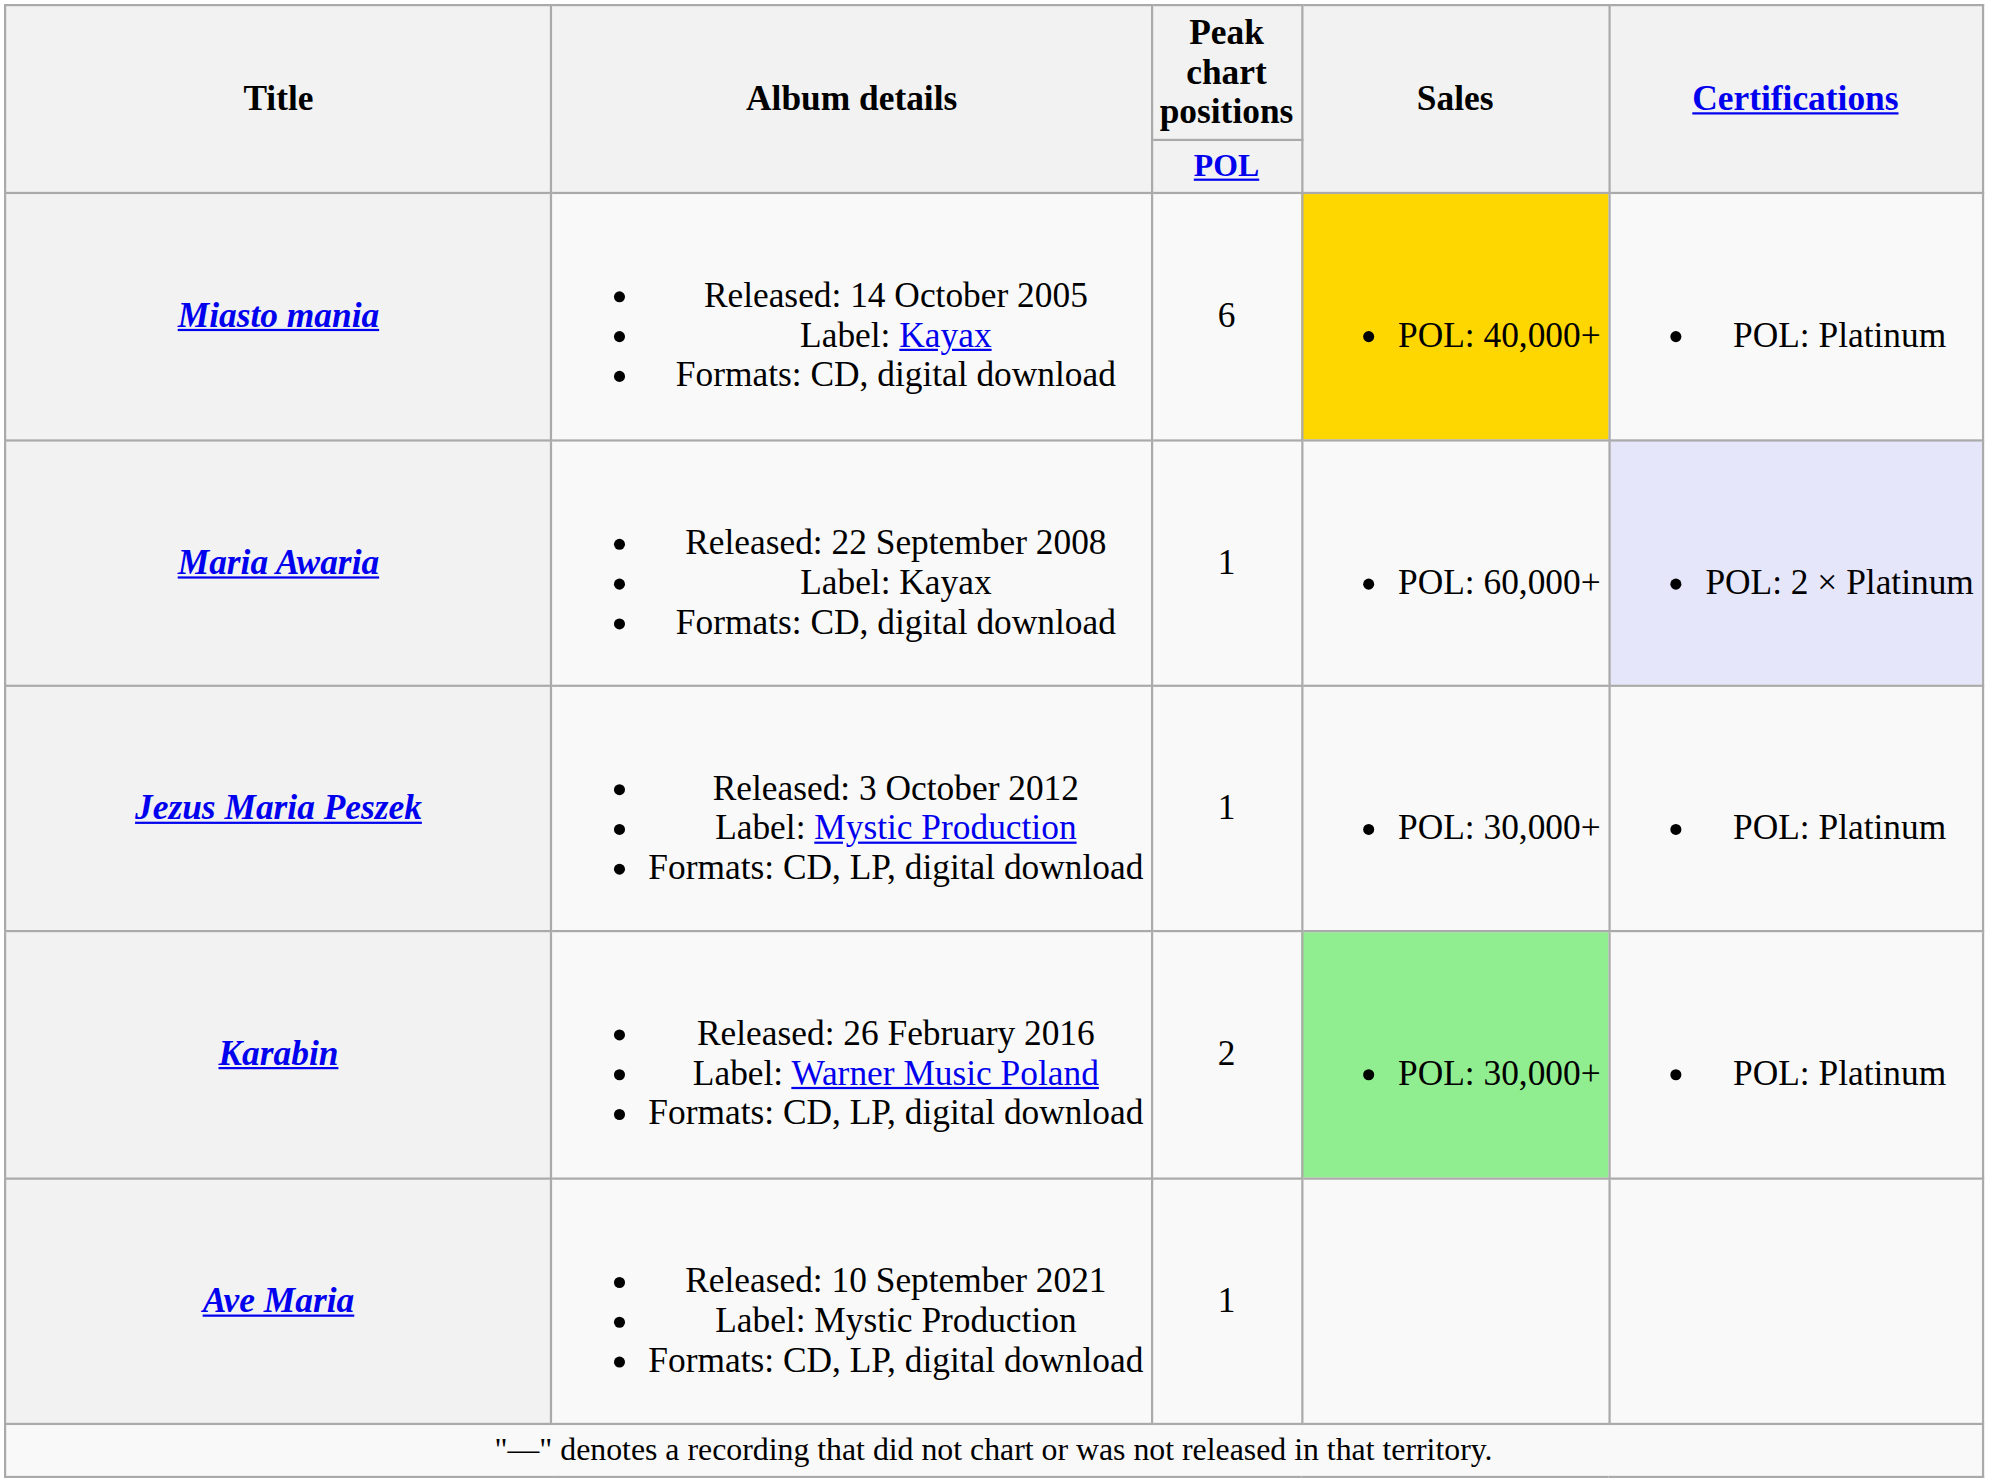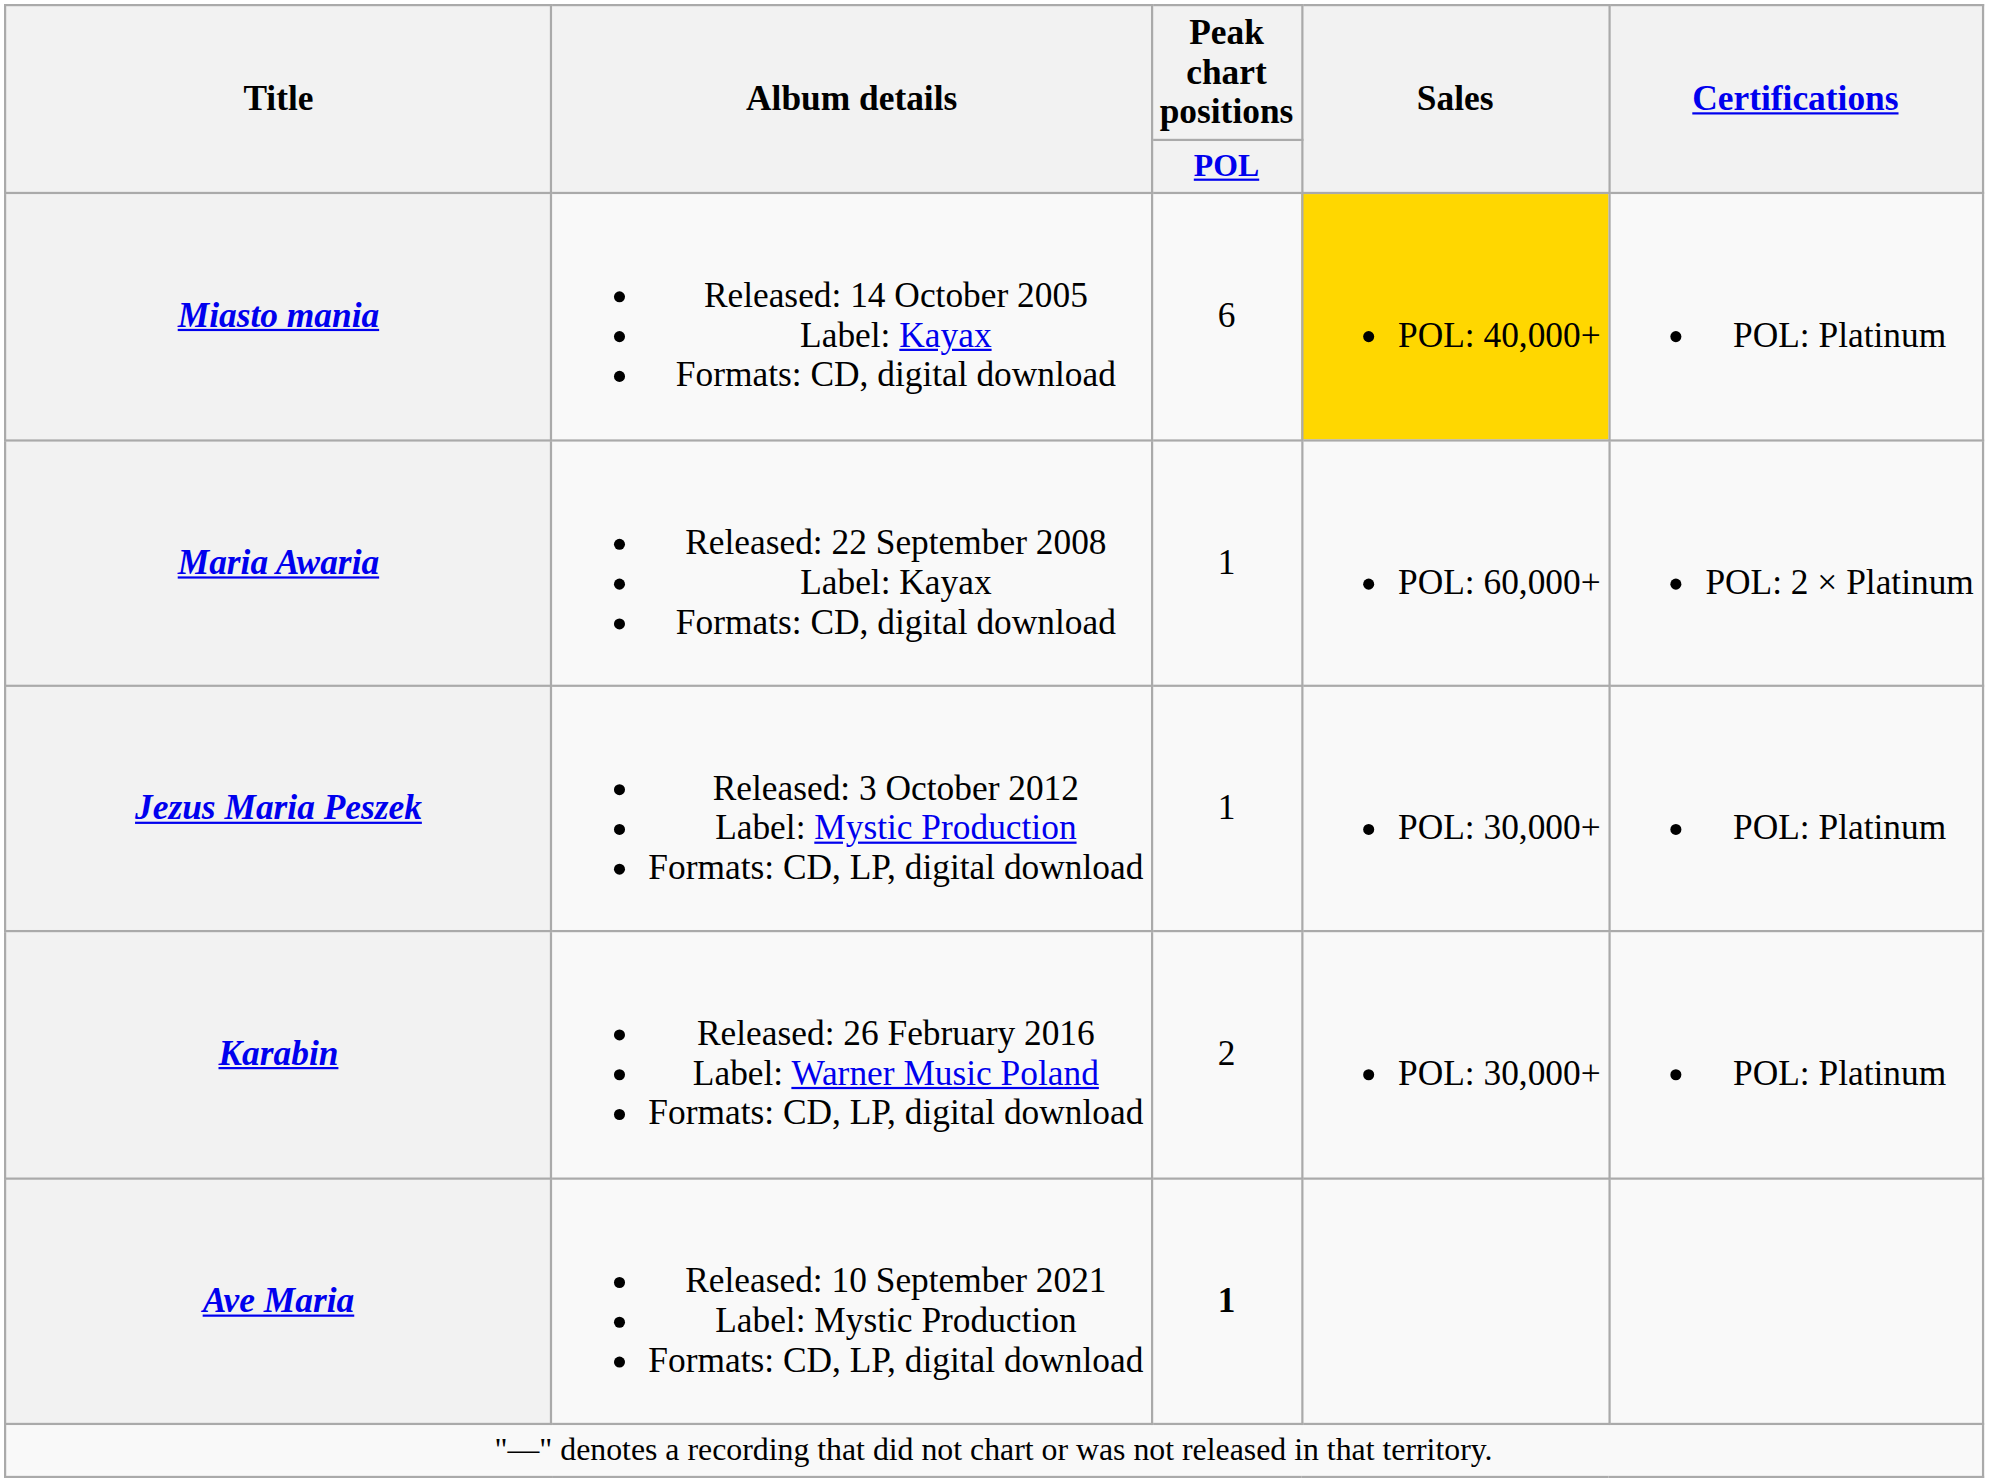(1795, 582) lavender background -> (1795, 582) no background
(1455, 1075) lightgreen background -> (1455, 1075) no background
(1227, 1300) normal -> (1227, 1300) bold
